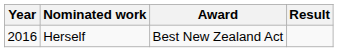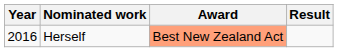(218, 36) no background -> (218, 36) lightsalmon background
